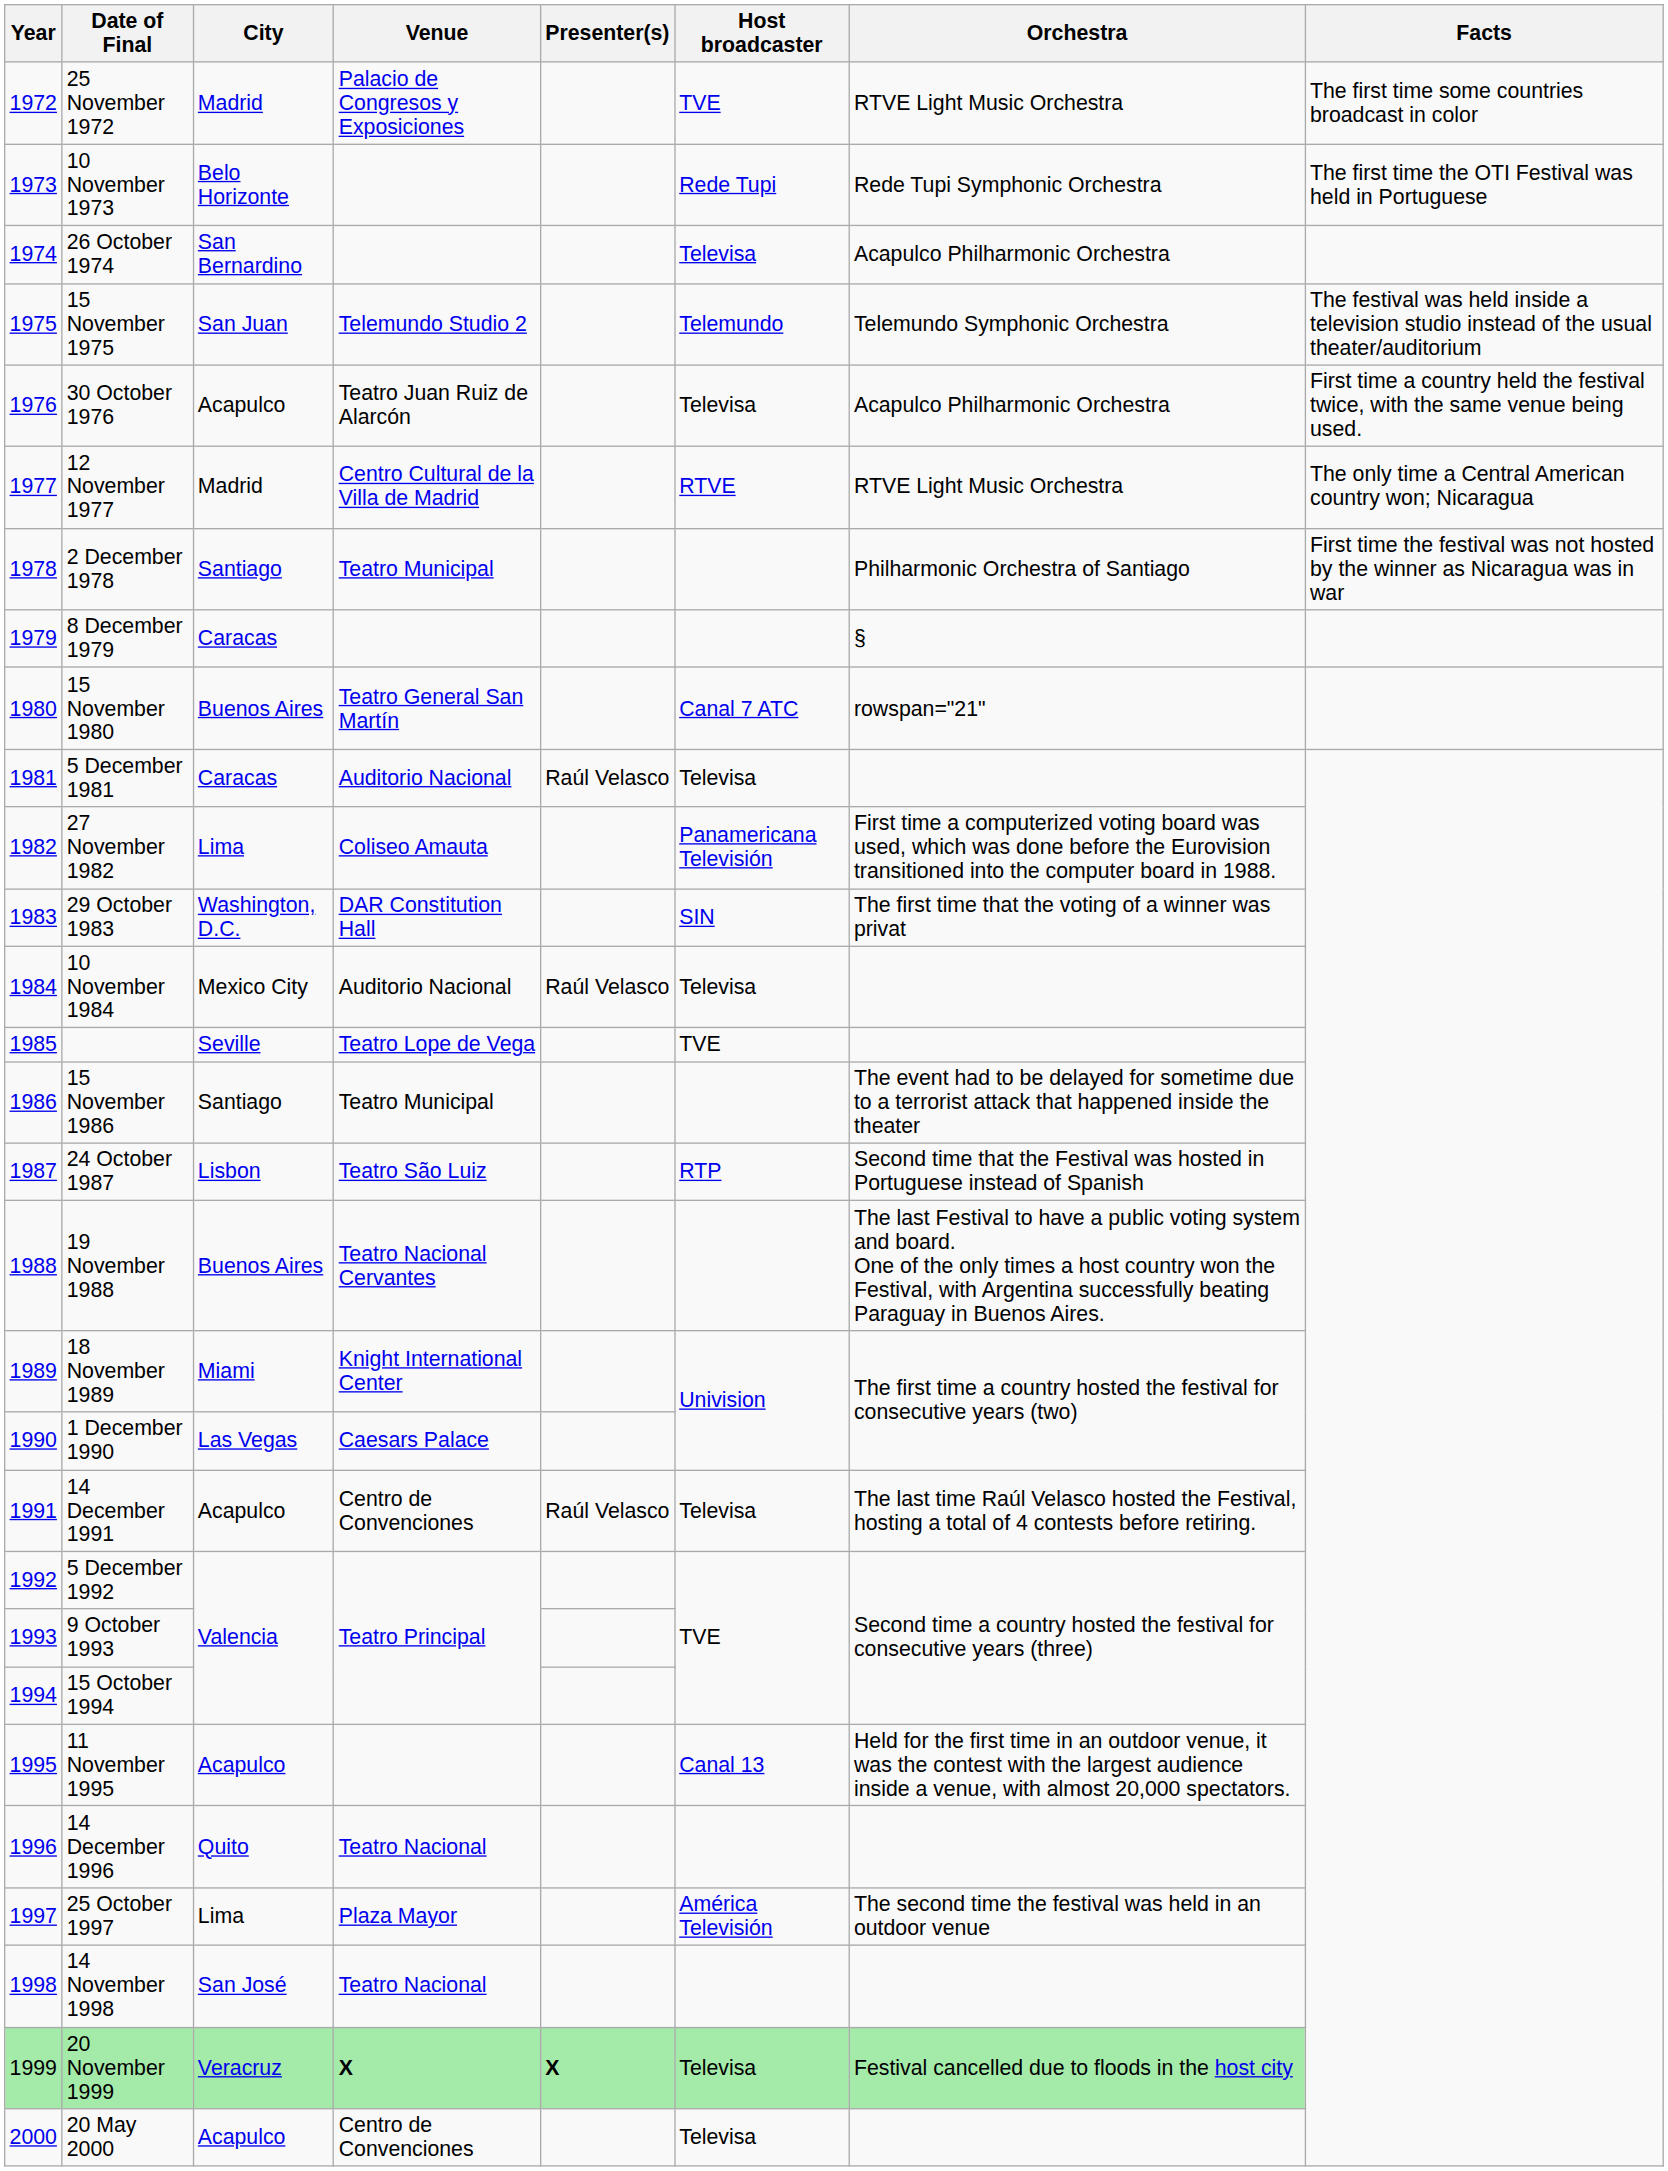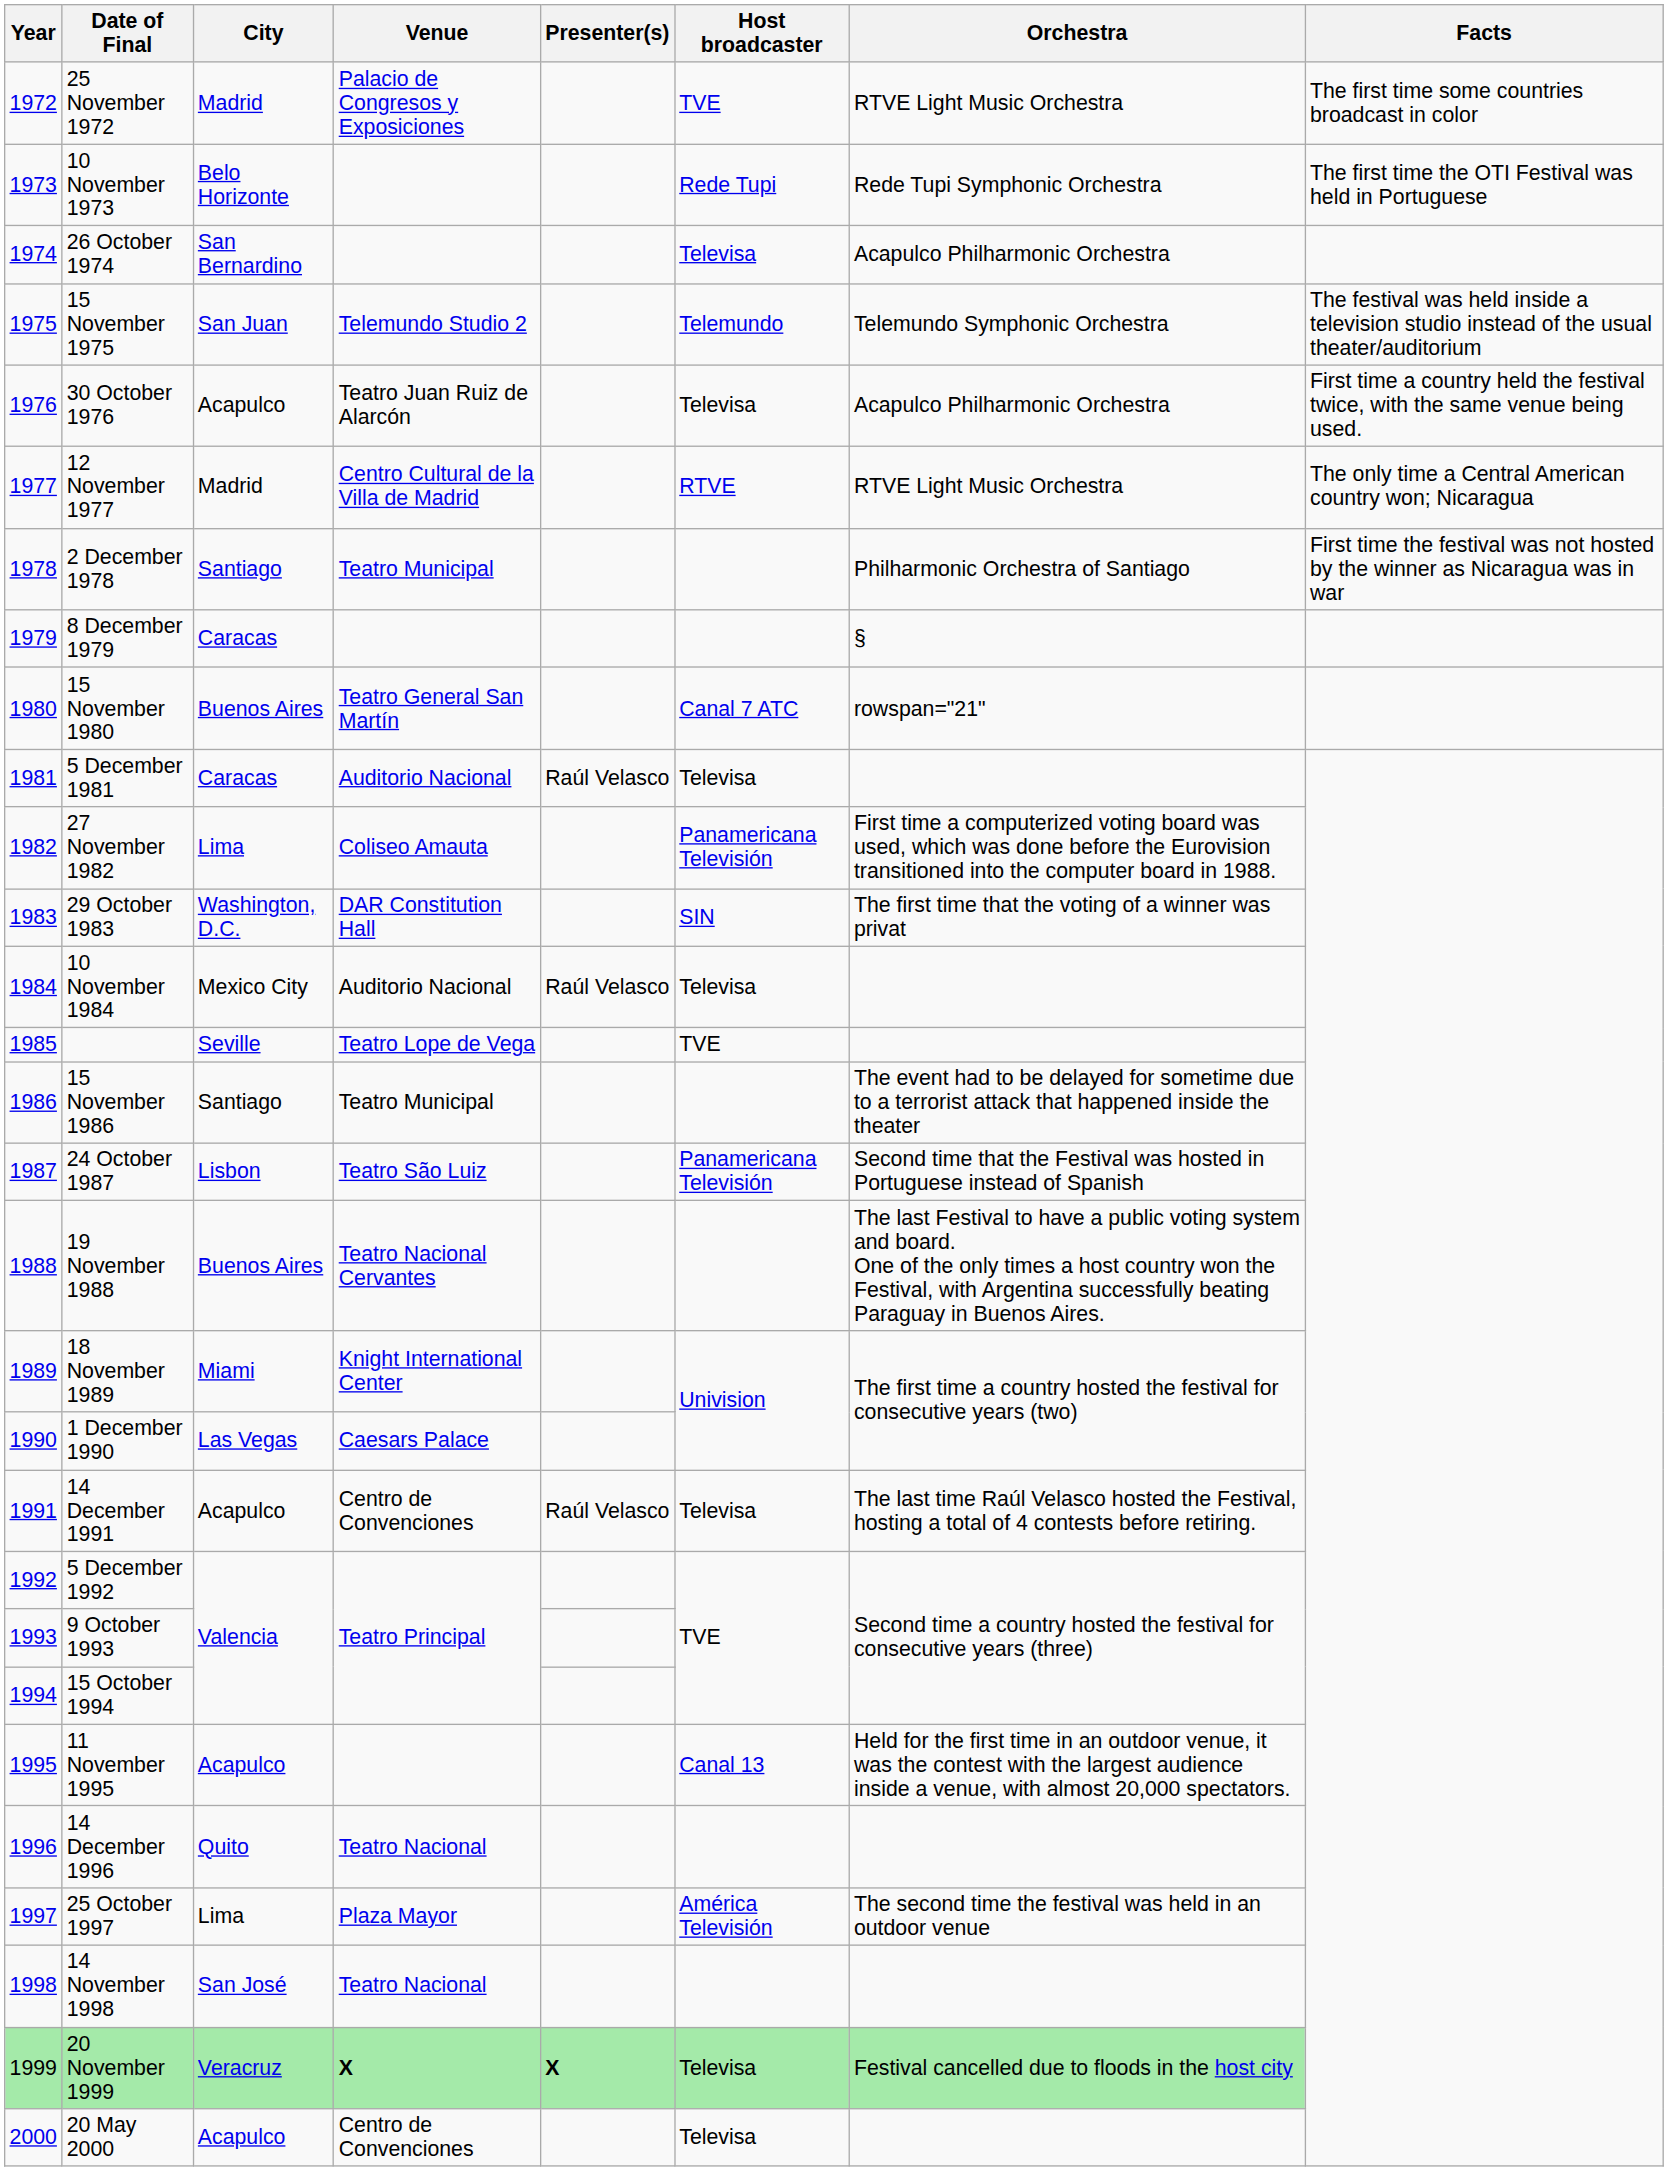(700, 1171) RTP -> (748, 1171) Panamericana Televisión
